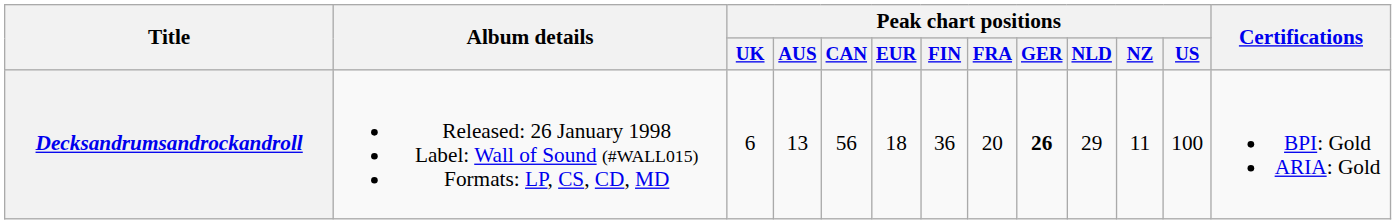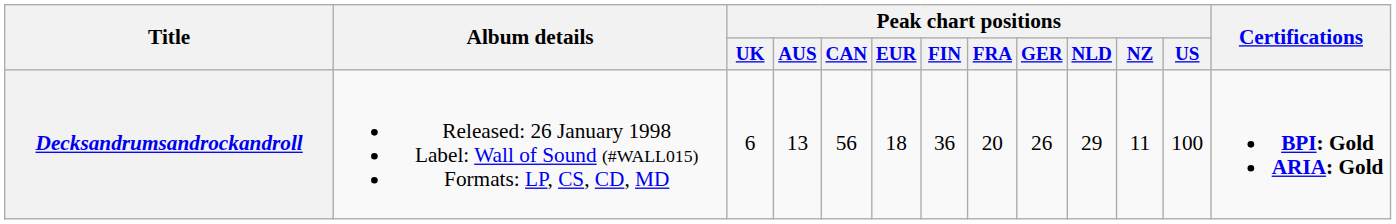(1042, 143) bold -> (1042, 143) normal
(1301, 156) normal -> (1301, 156) bold
